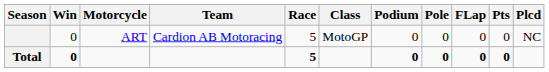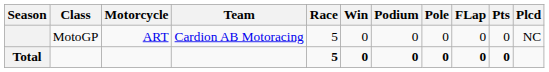columns swapped: (345, 15) <-> (65, 15)
